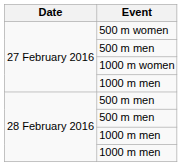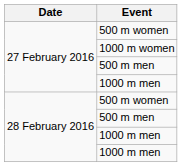(127, 48) 500 m men -> (137, 48) 1000 m women
(137, 65) 1000 m women -> (127, 65) 500 m men
(127, 100) 500 m men -> (134, 100) 500 m women
